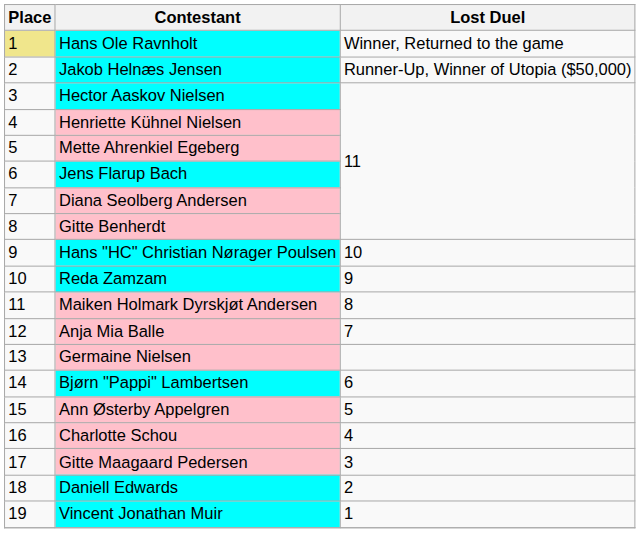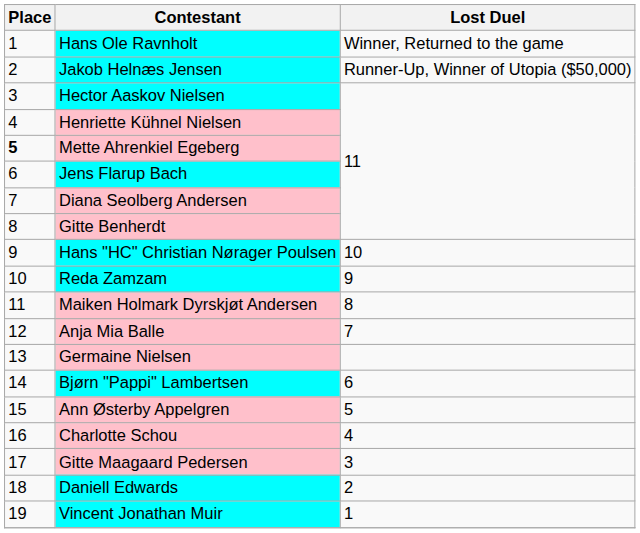(13, 43) khaki background -> (13, 43) no background
(13, 148) normal -> (13, 148) bold
